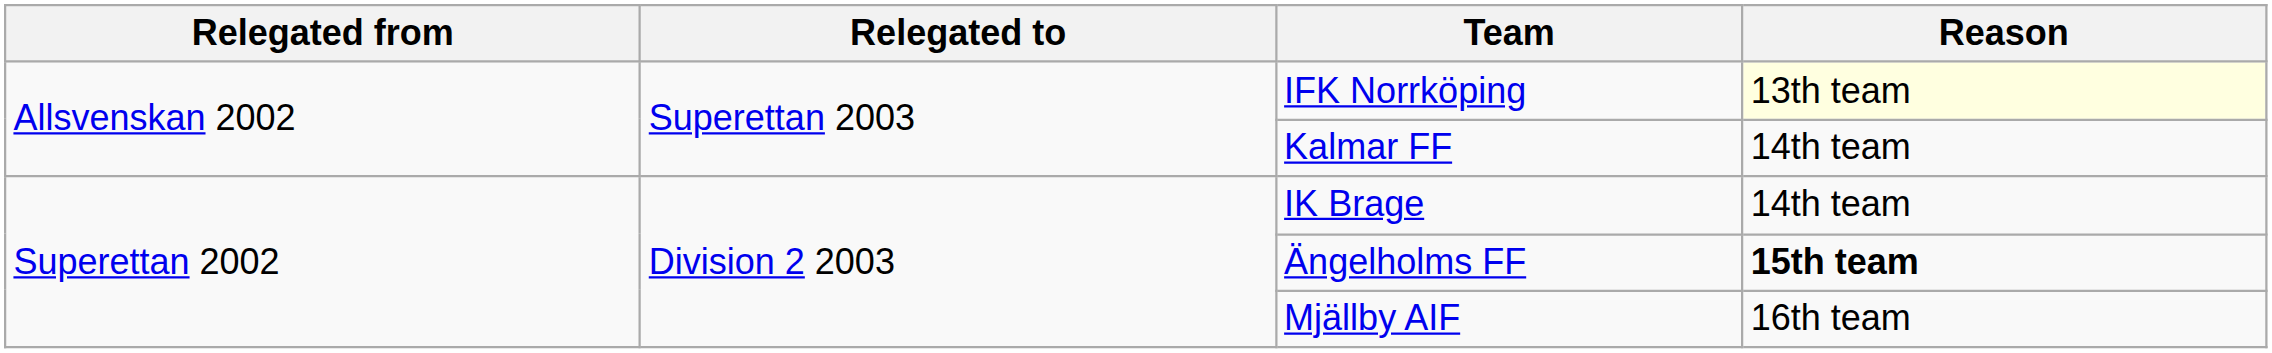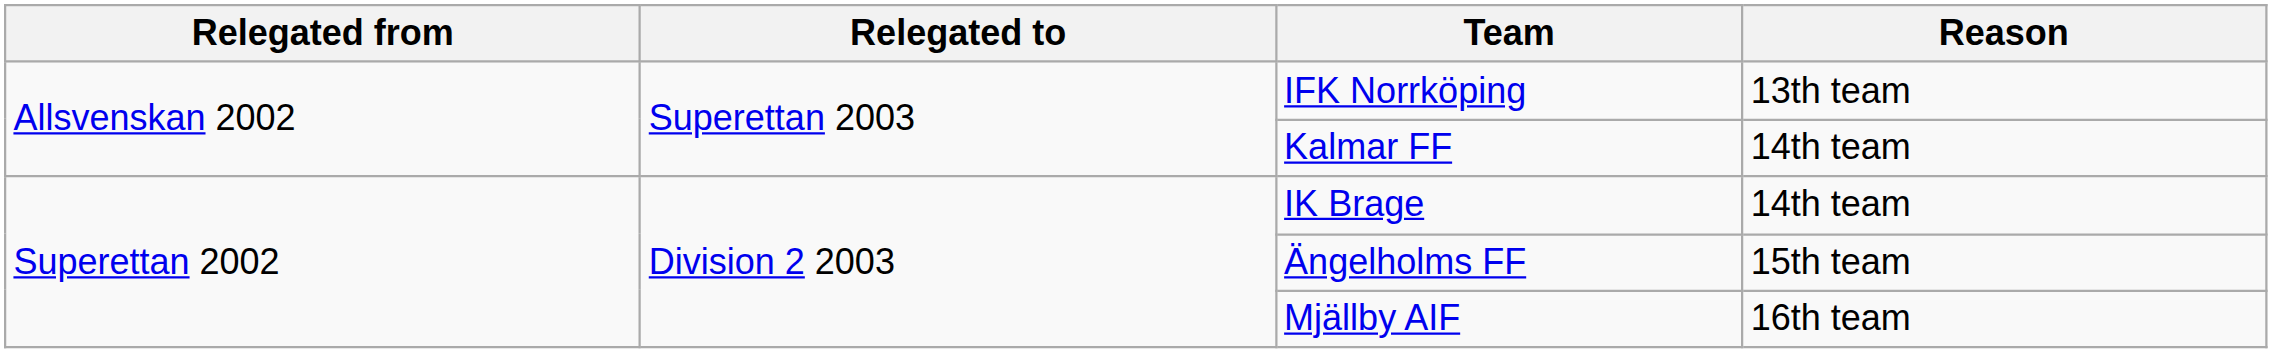(1831, 90) lightyellow background -> (1831, 90) no background
(1835, 261) bold -> (1831, 261) normal
